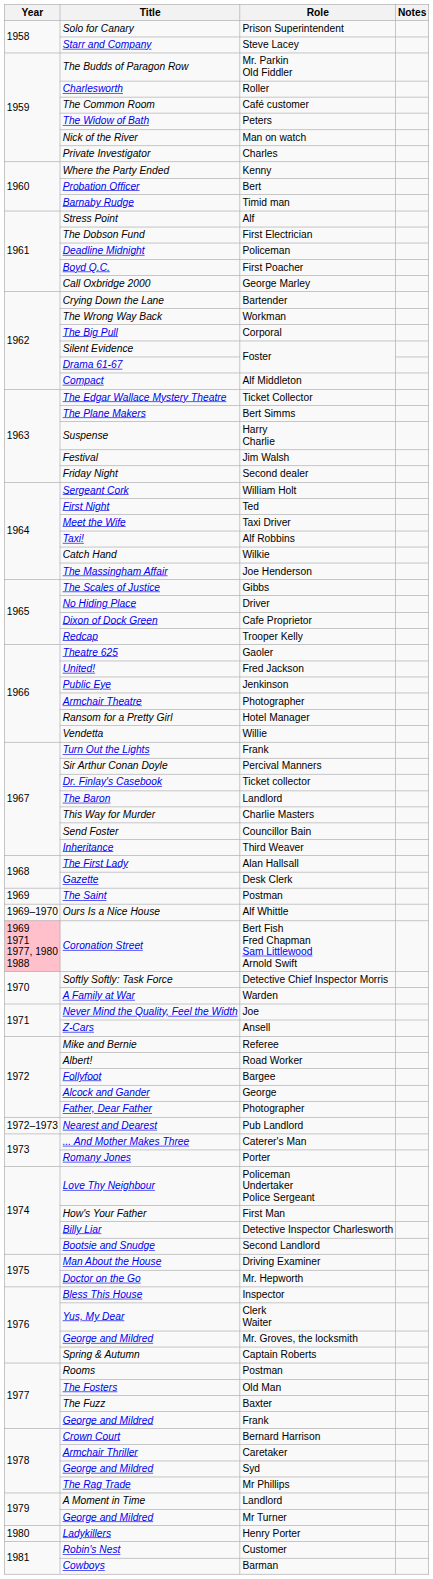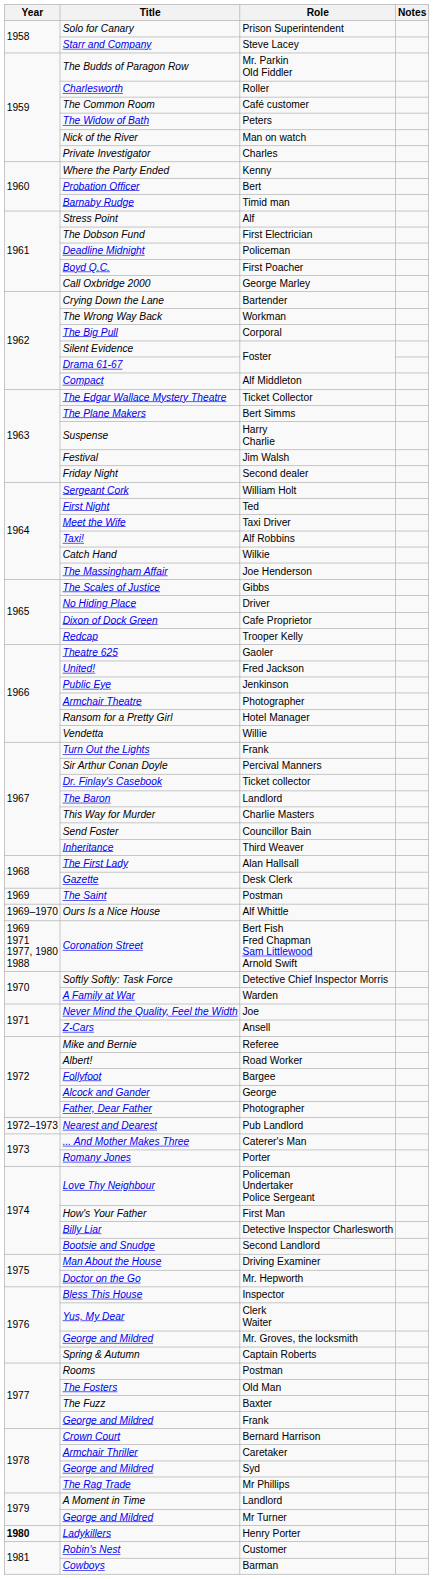(32, 946) pink background -> (32, 946) no background
(18, 1533) normal -> (18, 1533) bold
